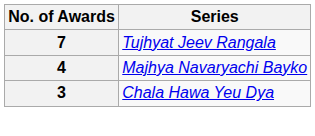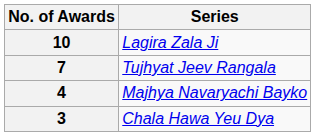+ row: (62, 42)
